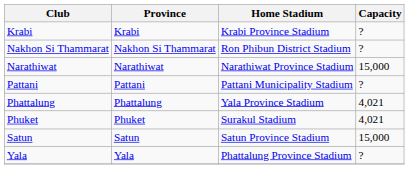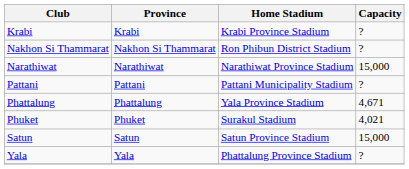(371, 102) 4,021 -> (371, 102) 4,671
